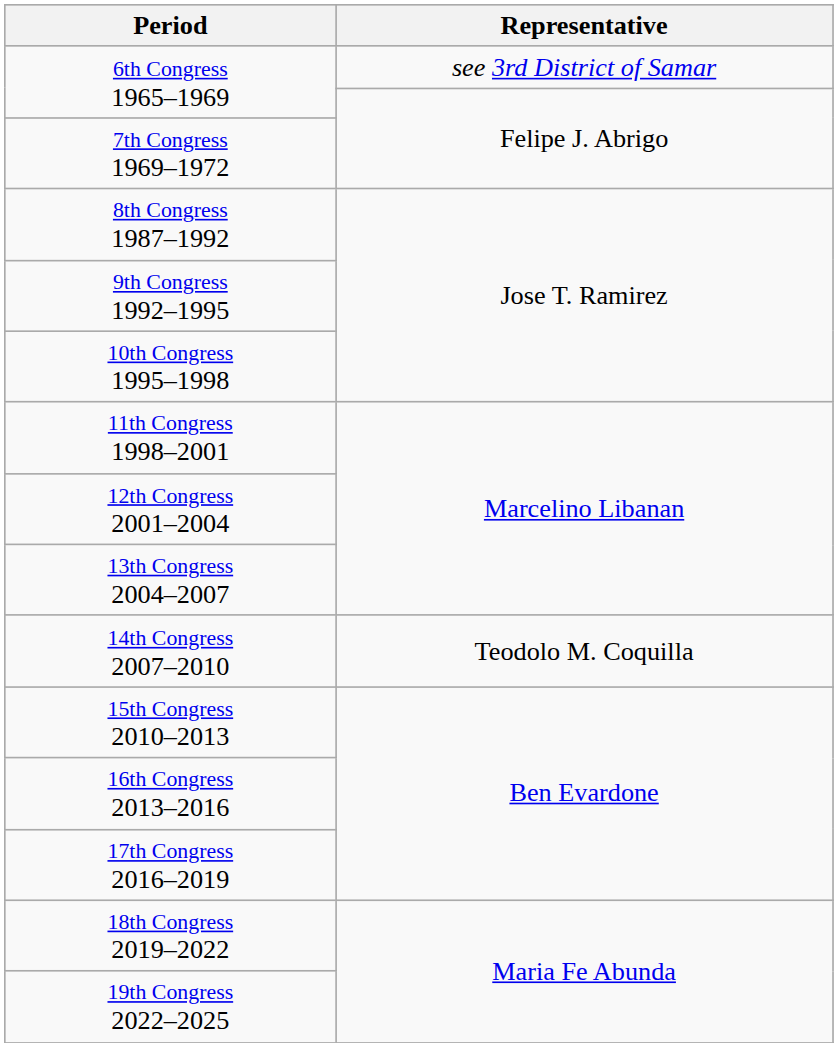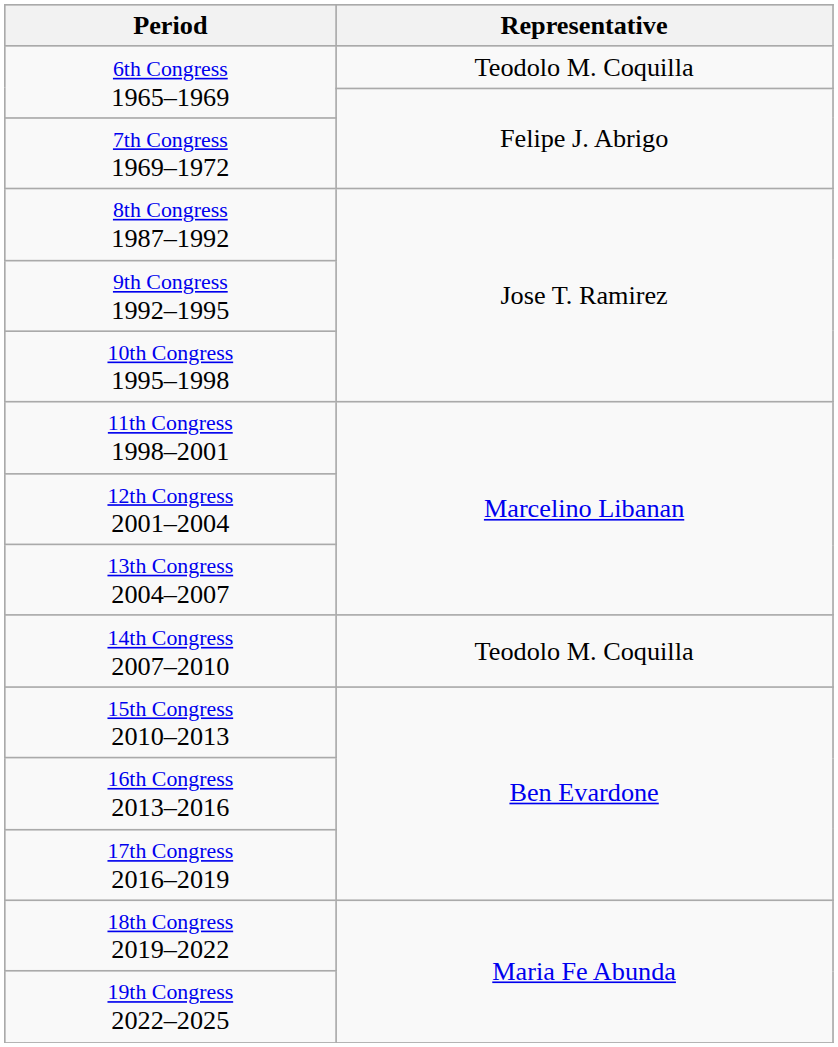(584, 66) see 3rd District of Samar -> (584, 66) Teodolo M. Coquilla
